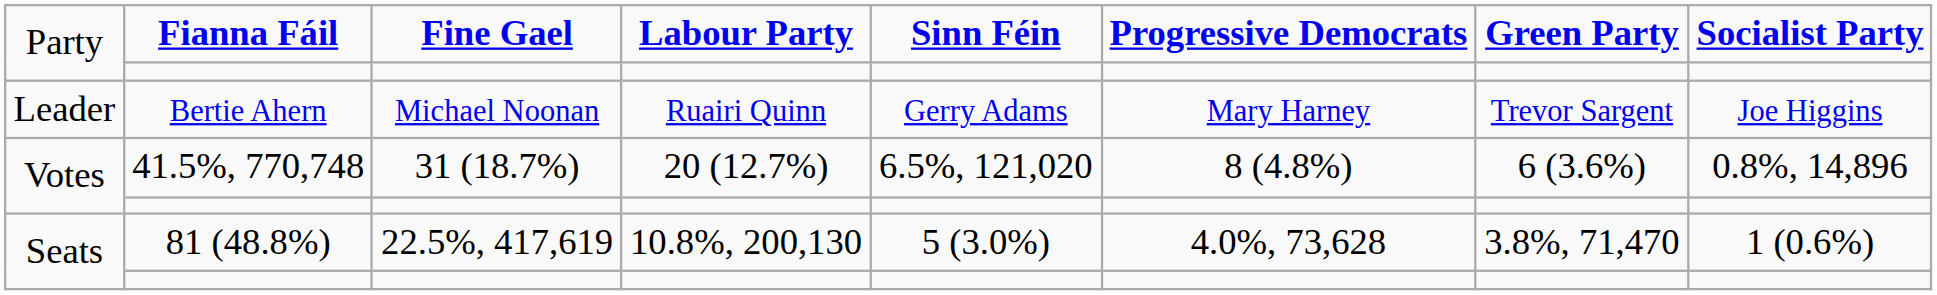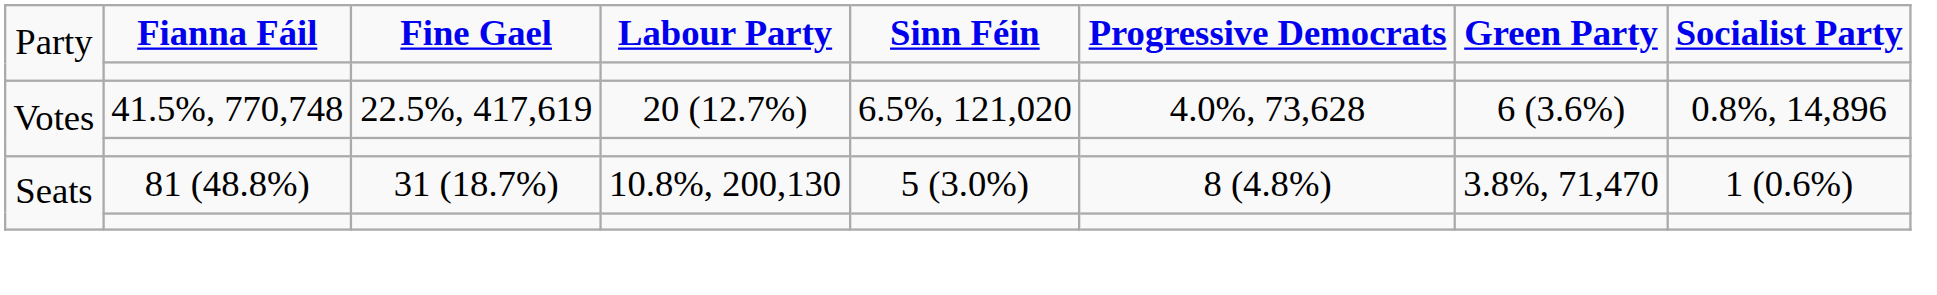- row: (64, 108)
(497, 166) 31 (18.7%) -> (476, 108) 22.5%, 417,619
(1288, 166) 8 (4.8%) -> (1268, 108) 4.0%, 73,628
(497, 241) 22.5%, 417,619 -> (476, 183) 31 (18.7%)
(1288, 241) 4.0%, 73,628 -> (1268, 183) 8 (4.8%)
